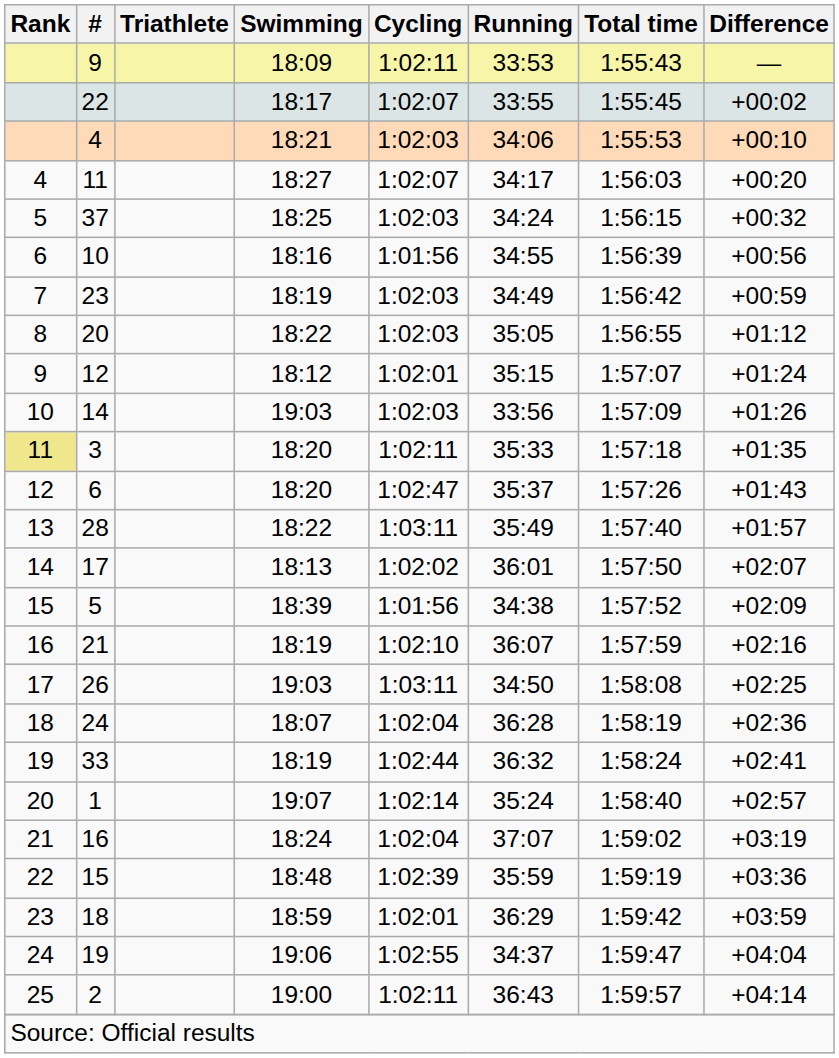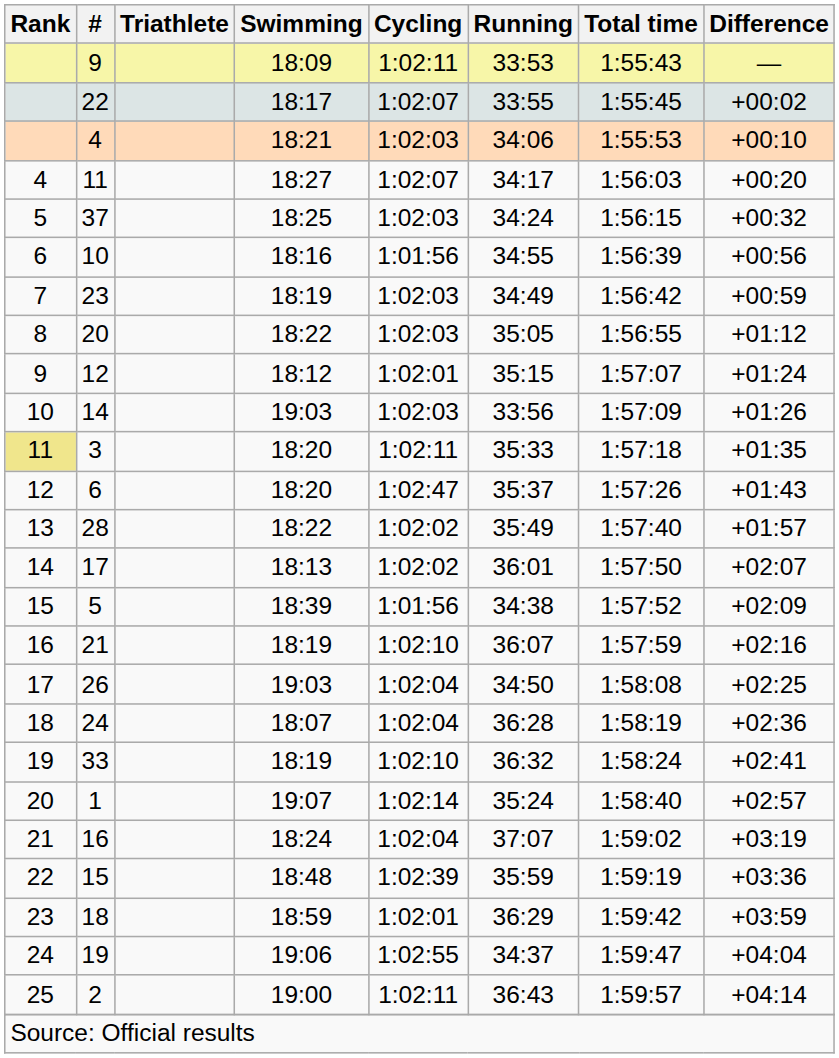(418, 528) 1:03:11 -> (418, 528) 1:02:02
(418, 683) 1:03:11 -> (418, 683) 1:02:04
(418, 761) 1:02:44 -> (418, 761) 1:02:10
